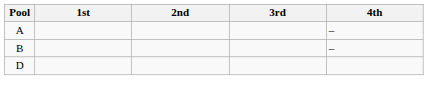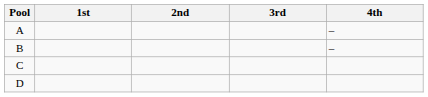+ row: (20, 65)
